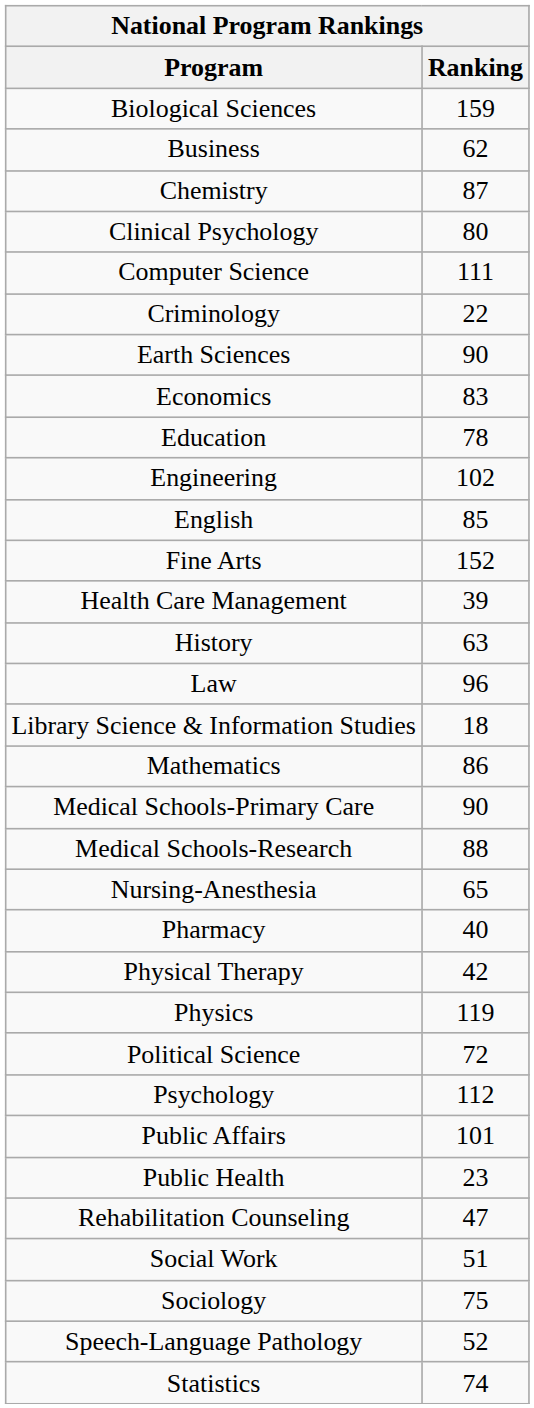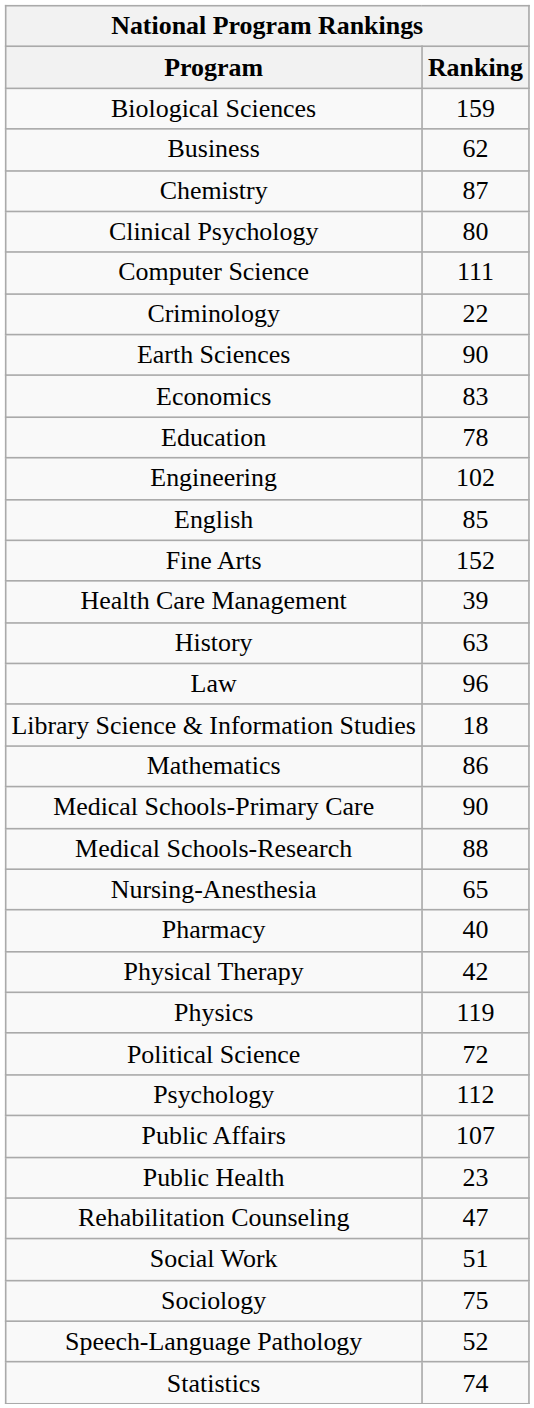(475, 1135) 101 -> (475, 1135) 107
